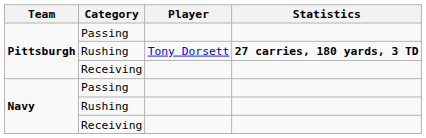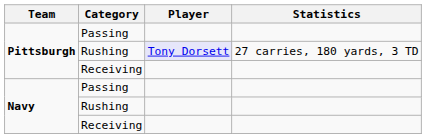(189, 51) no background -> (189, 51) lavender background
(327, 51) bold -> (327, 51) normal
